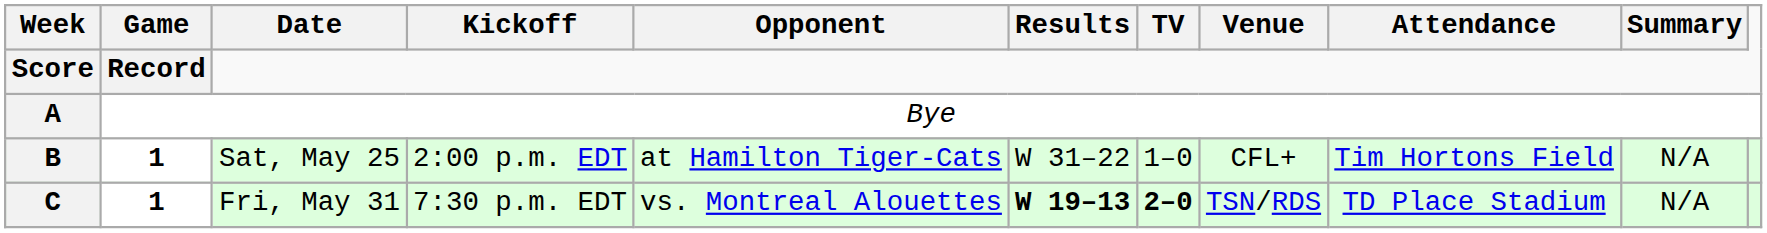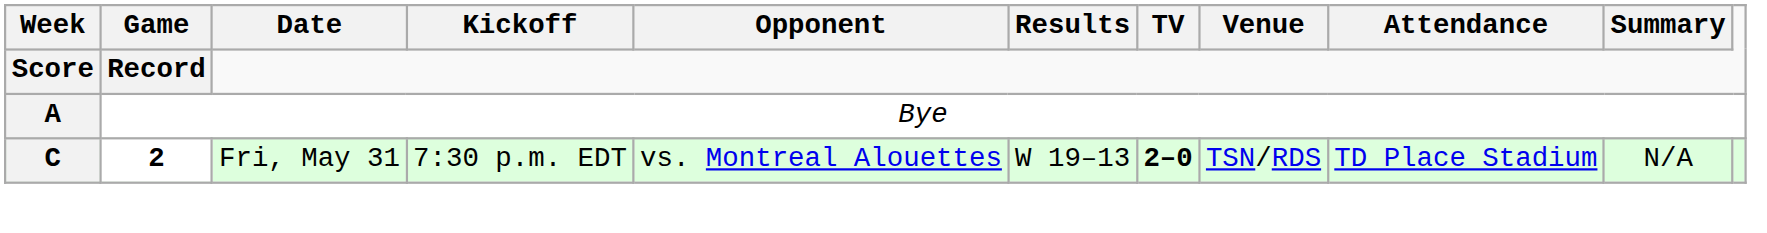- row: (53, 160)
(156, 205) 1 -> (156, 160) 2
(1073, 205) bold -> (1073, 160) normal
